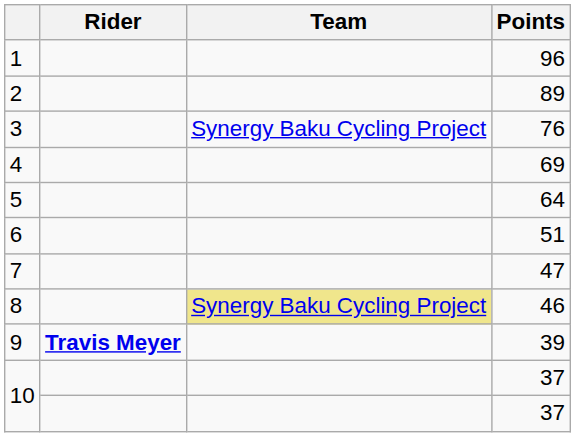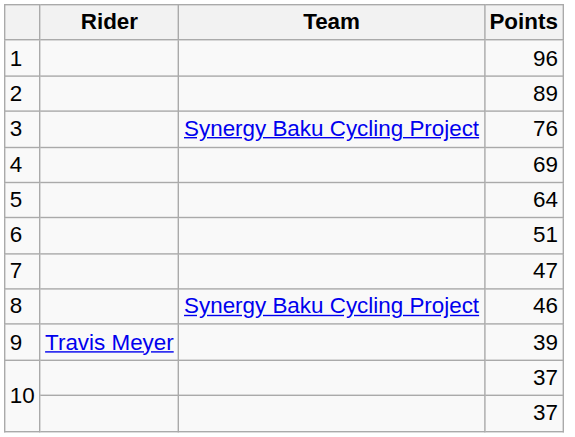(339, 306) khaki background -> (332, 306) no background
(113, 341) bold -> (109, 341) normal
